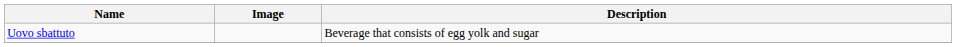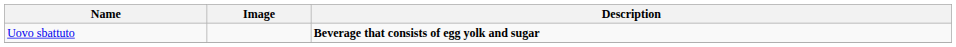(432, 33) normal -> (427, 33) bold
